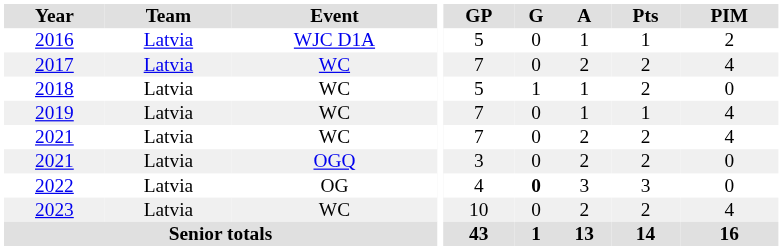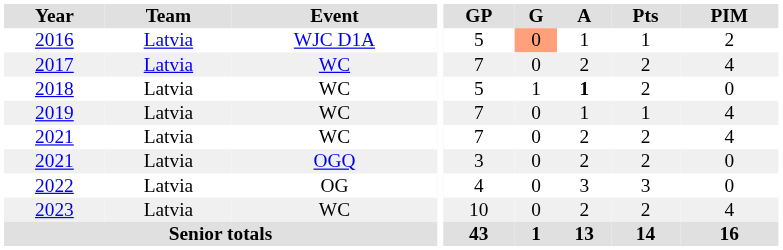(536, 40) no background -> (536, 40) lightsalmon background
(584, 88) normal -> (584, 88) bold
(536, 185) bold -> (536, 185) normal
